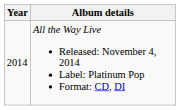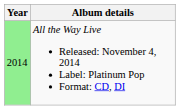(17, 63) no background -> (17, 63) lightgreen background
